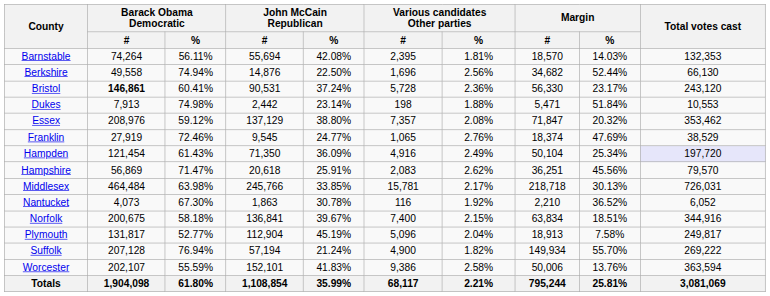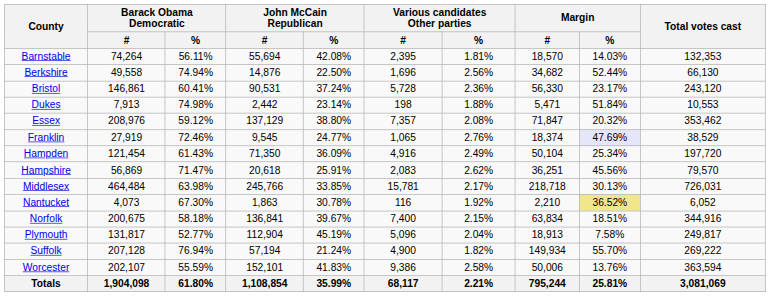(127, 89) bold -> (127, 89) normal
(610, 137) no background -> (610, 137) lavender background
(703, 154) lavender background -> (703, 154) no background
(610, 202) no background -> (610, 202) khaki background
